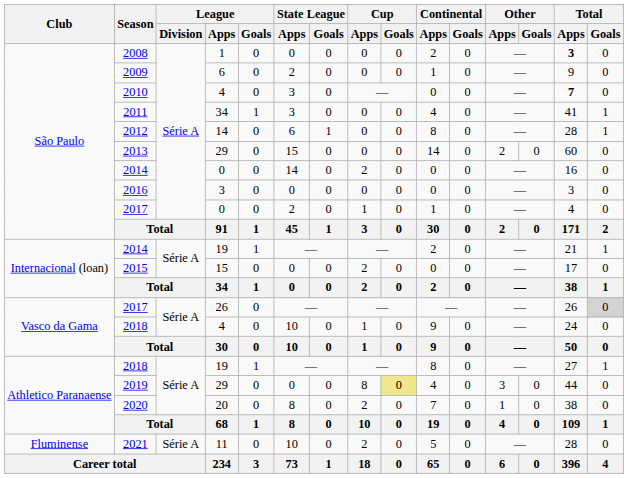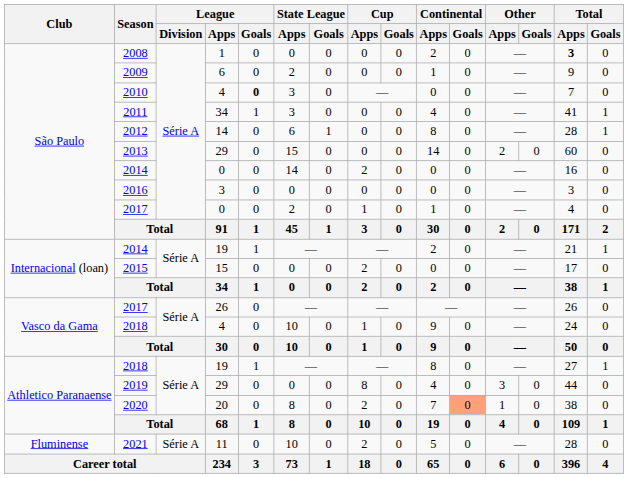(256, 92) normal -> (256, 92) bold
(571, 92) bold -> (571, 92) normal
(605, 307) lightgrey background -> (605, 307) no background
(399, 385) khaki background -> (399, 385) no background
(468, 405) no background -> (468, 405) lightsalmon background
